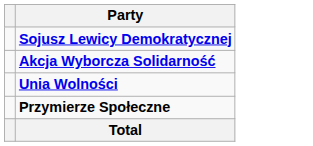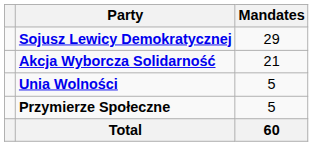+ column: (272, 15)
